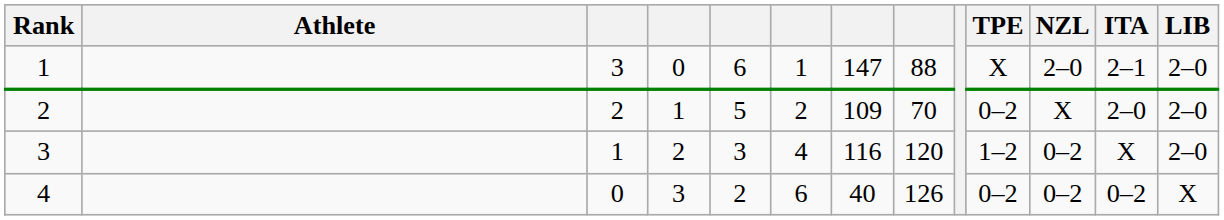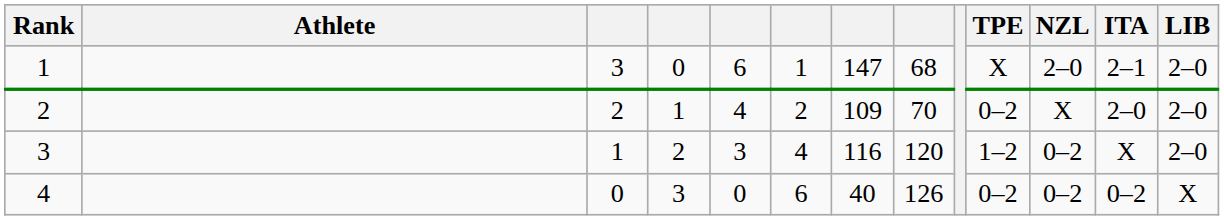(924, 66) 88 -> (924, 66) 68
(740, 110) 5 -> (740, 110) 4
(740, 193) 2 -> (740, 193) 0
